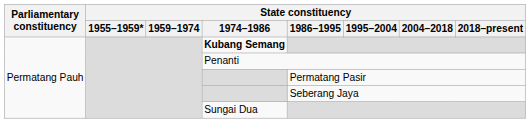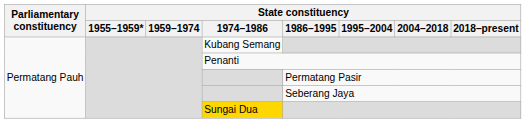(245, 45) bold -> (242, 45) normal
(231, 110) no background -> (231, 110) gold background
